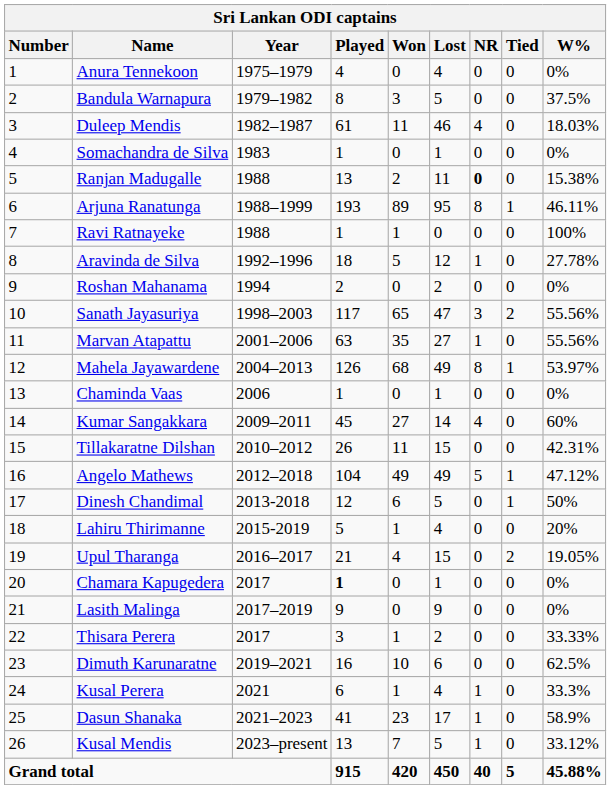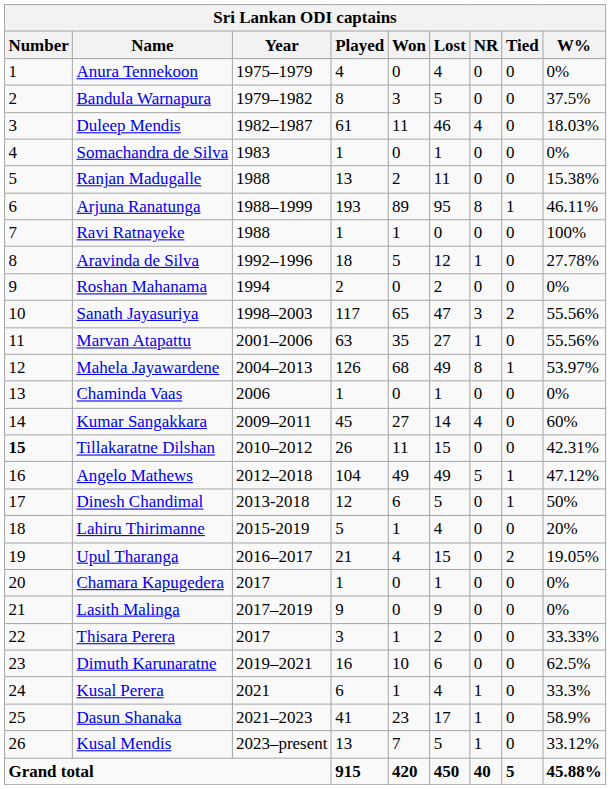(478, 179) bold -> (478, 179) normal
(17, 448) normal -> (17, 448) bold
(339, 582) bold -> (339, 582) normal
